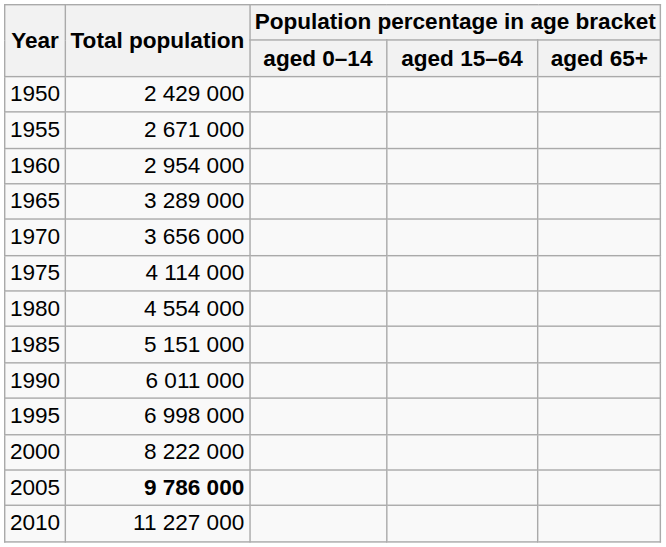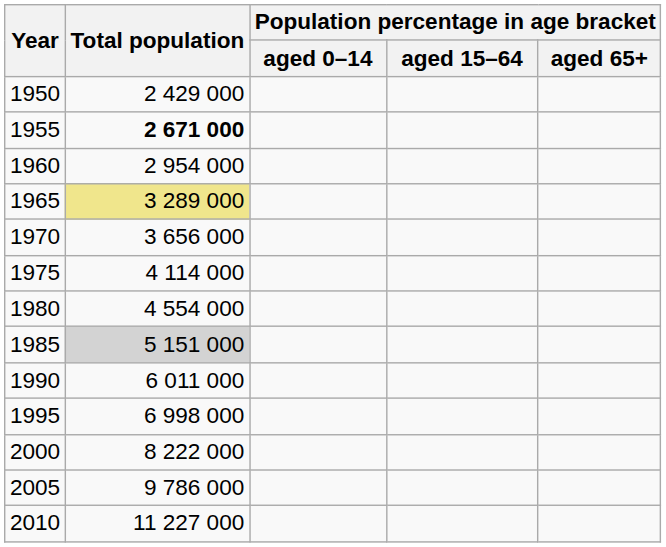(194, 129) normal -> (194, 129) bold
(194, 201) no background -> (194, 201) khaki background
(194, 344) no background -> (194, 344) lightgrey background
(194, 487) bold -> (194, 487) normal
